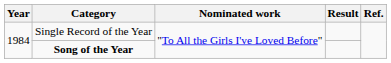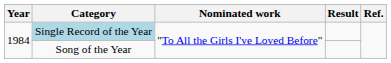(93, 31) no background -> (93, 31) lightblue background
(93, 49) bold -> (93, 49) normal
